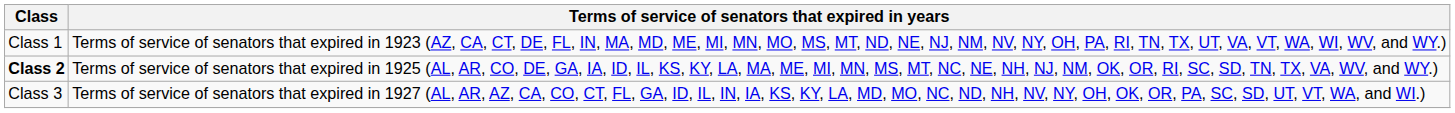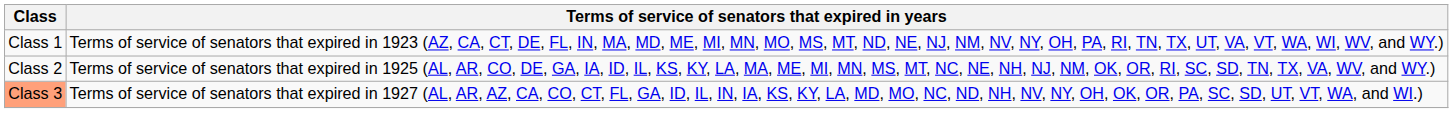(37, 68) bold -> (35, 68) normal
(35, 94) no background -> (35, 94) lightsalmon background
